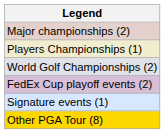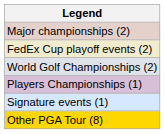(74, 49) Players Championships (1) -> (80, 49) FedEx Cup playoff events (2)
(80, 85) FedEx Cup playoff events (2) -> (74, 85) Players Championships (1)
